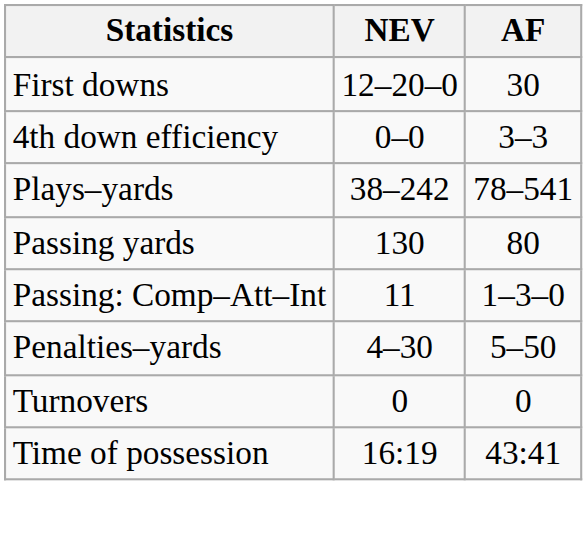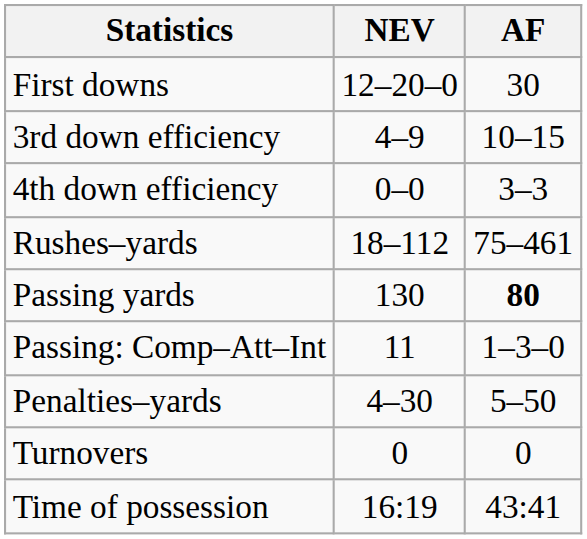+ row: (146, 136)
- row: (93, 189)
+ row: (105, 242)
(523, 242) normal -> (523, 294) bold
